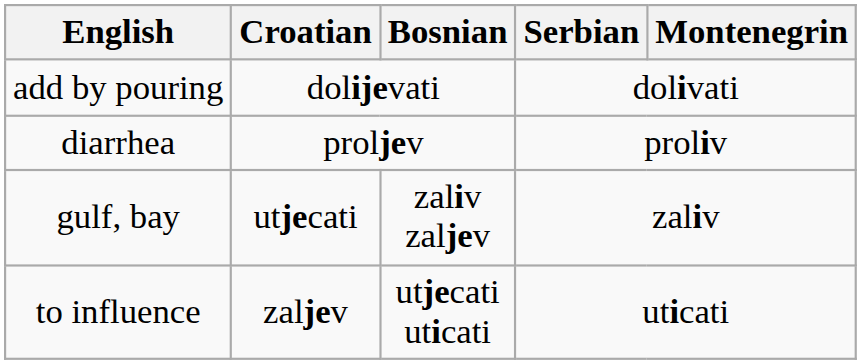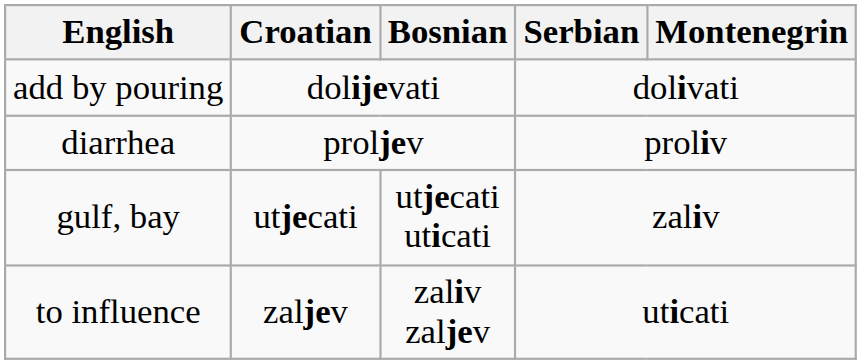(448, 216) zaliv zaljev -> (448, 216) utjecati uticati
(448, 310) utjecati uticati -> (448, 310) zaliv zaljev
